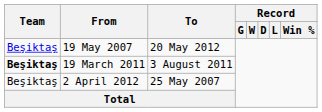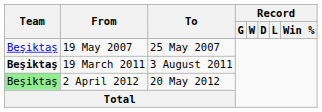(185, 47) 20 May 2012 -> (185, 47) 25 May 2007
(32, 82) no background -> (32, 82) lightgreen background
(185, 82) 25 May 2007 -> (185, 82) 20 May 2012
